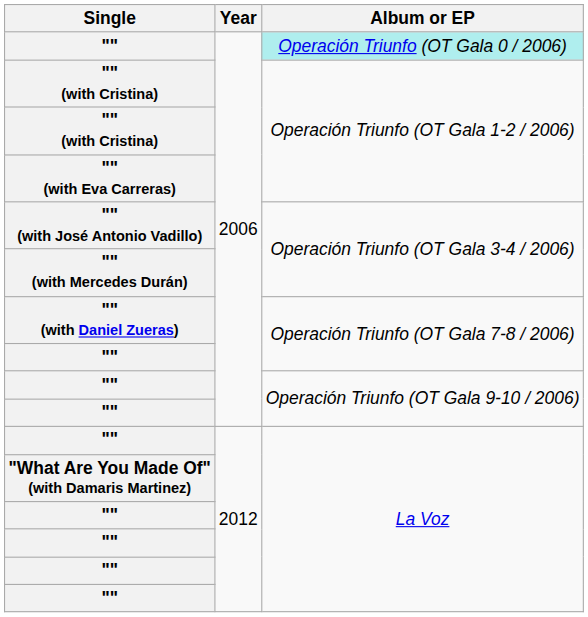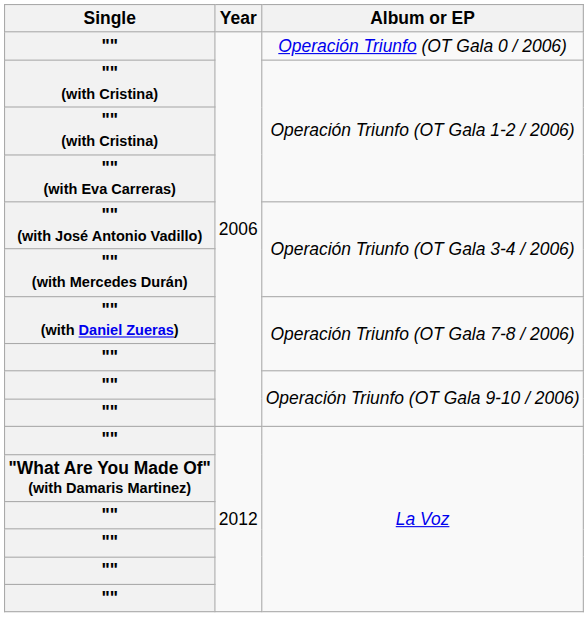(423, 45) paleturquoise background -> (423, 45) no background
